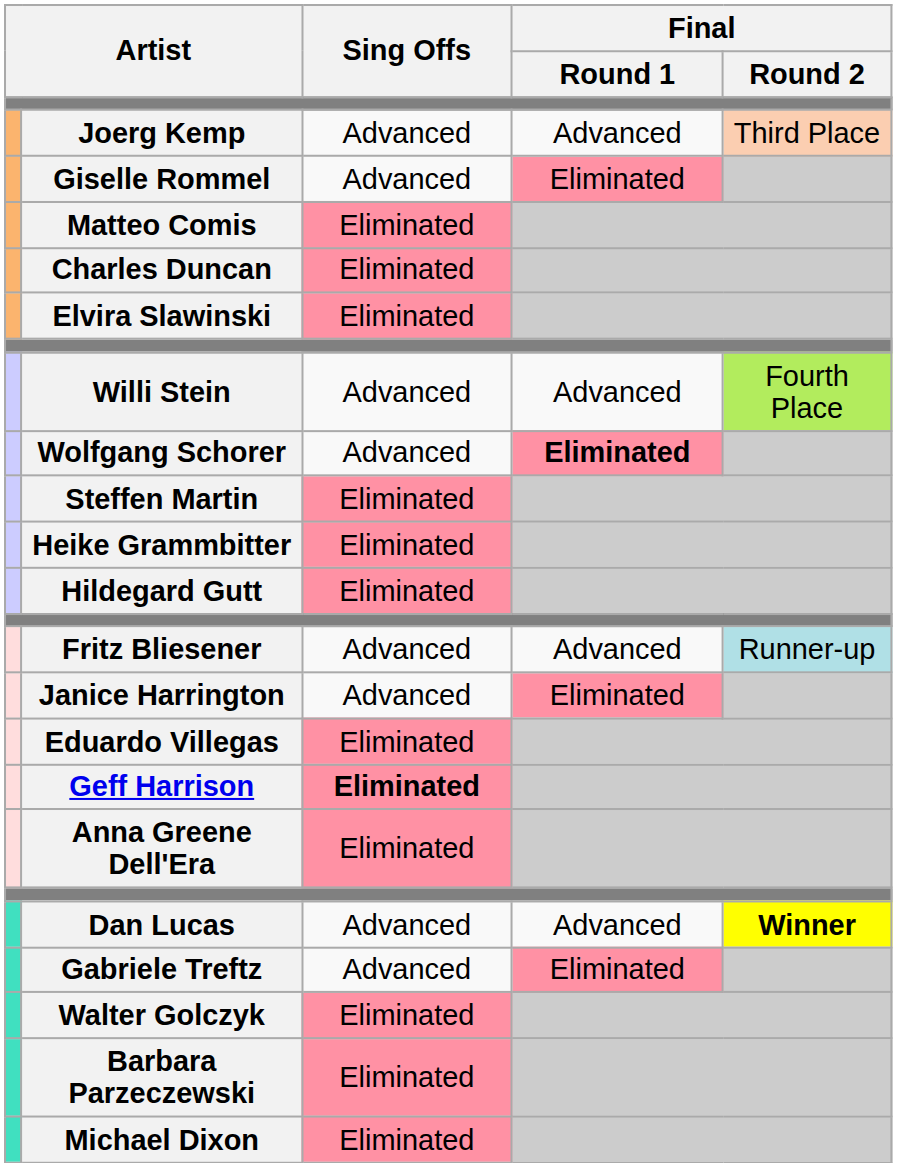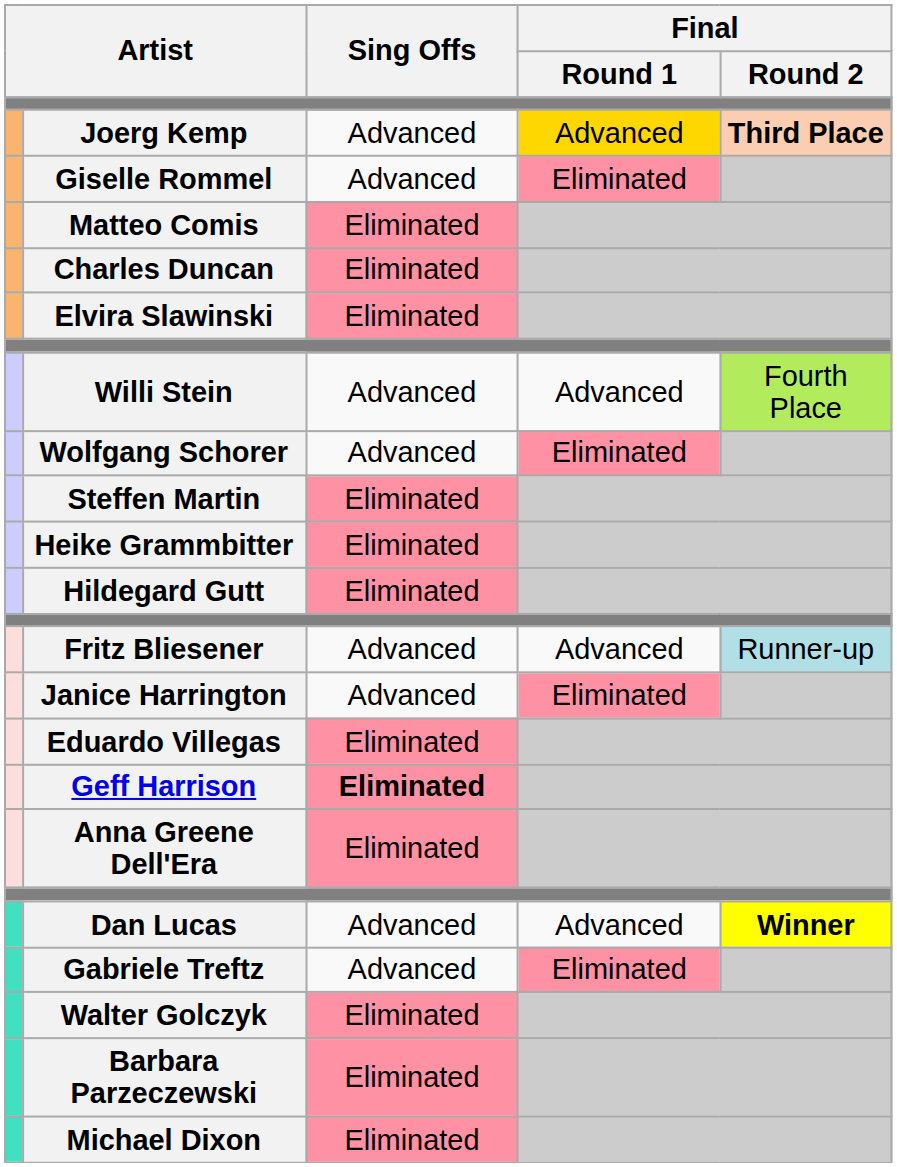(617, 133) no background -> (619, 133) gold background
(807, 133) normal -> (806, 133) bold
(617, 453) bold -> (619, 453) normal
